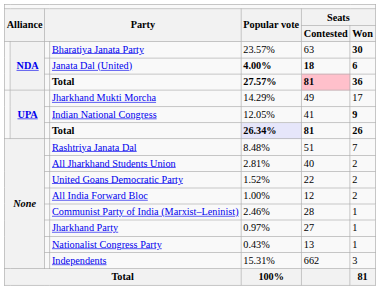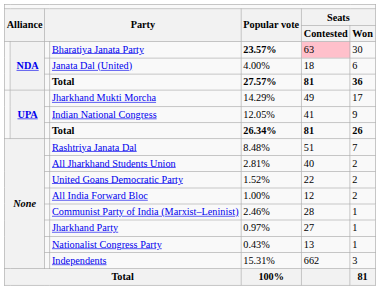(259, 49) normal -> (260, 49) bold
(309, 49) no background -> (309, 49) pink background
(357, 49) bold -> (357, 49) normal
(257, 66) bold -> (256, 66) normal
(309, 66) bold -> (309, 66) normal
(355, 66) bold -> (355, 66) normal
(309, 82) pink background -> (309, 82) no background
(355, 114) bold -> (355, 114) normal
(260, 131) lavender background -> (260, 131) no background
